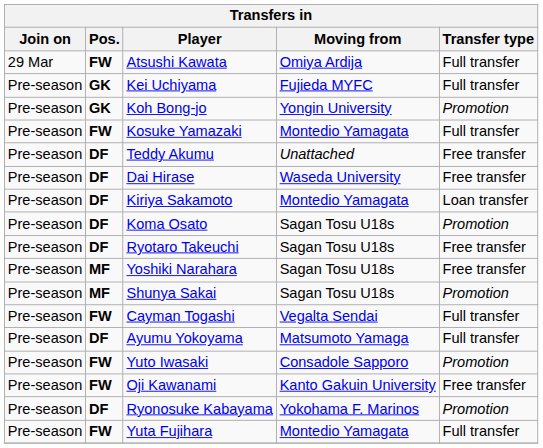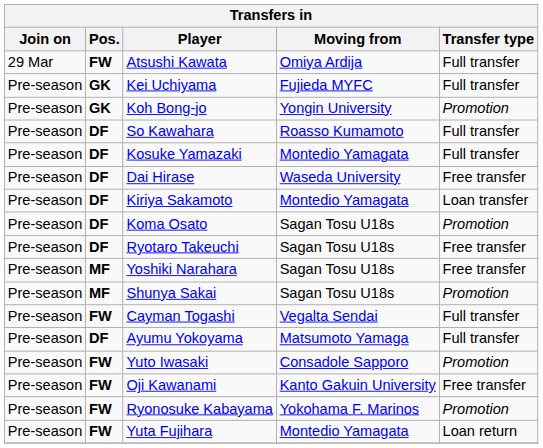+ row: (170, 131)
(100, 131) FW -> (99, 154) DF
- row: (170, 154)
(99, 408) DF -> (100, 408) FW
(481, 431) Full transfer -> (480, 431) Loan return
